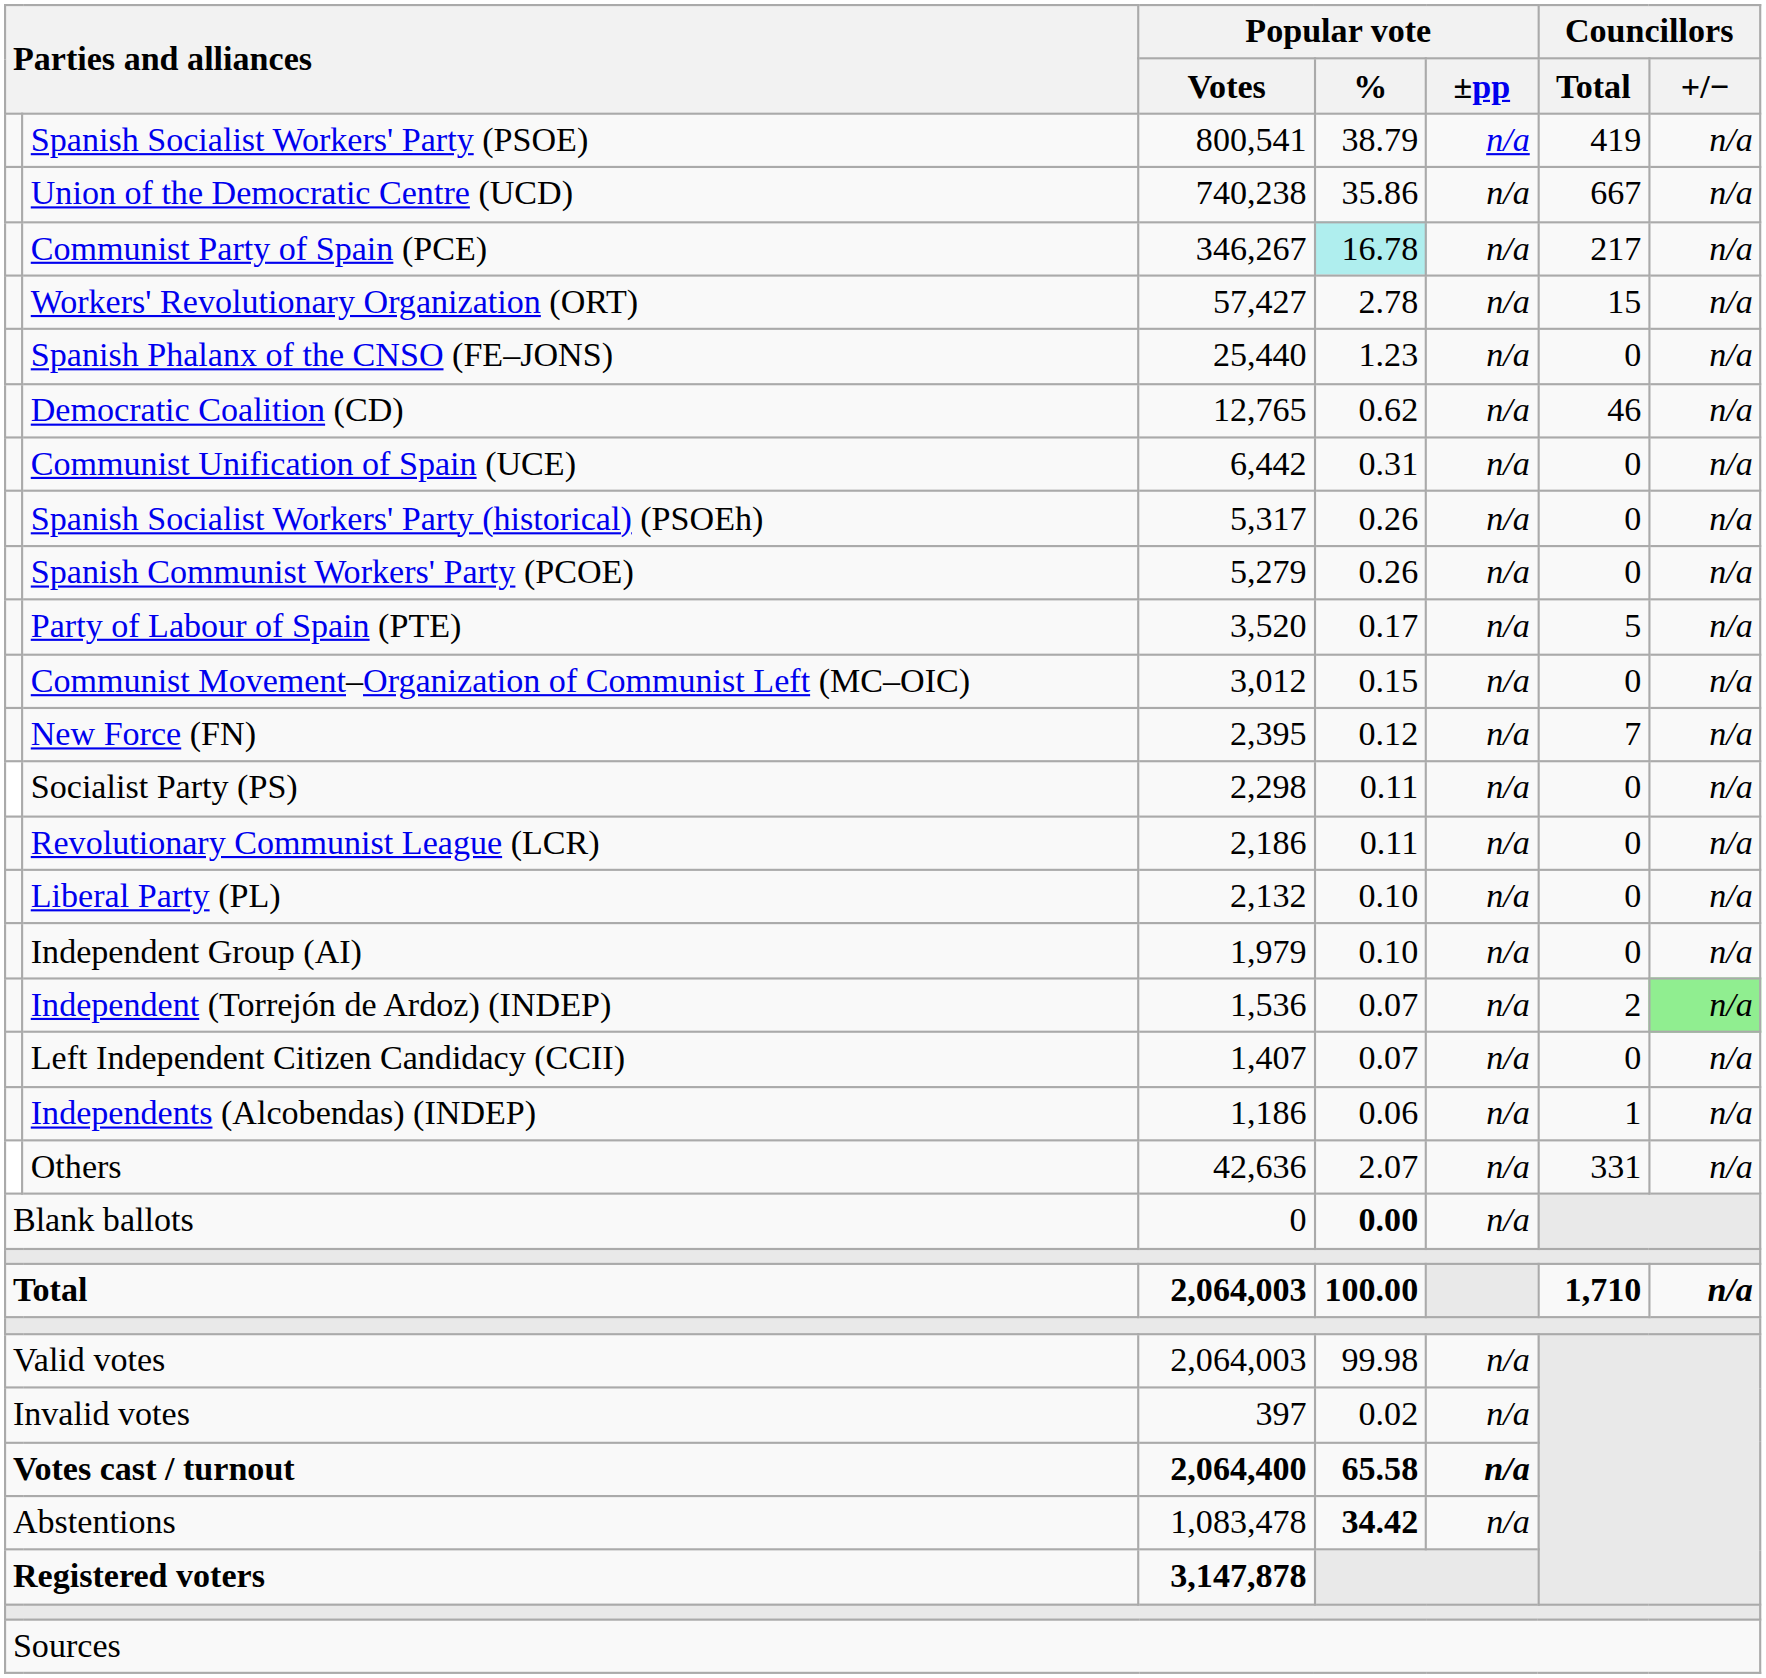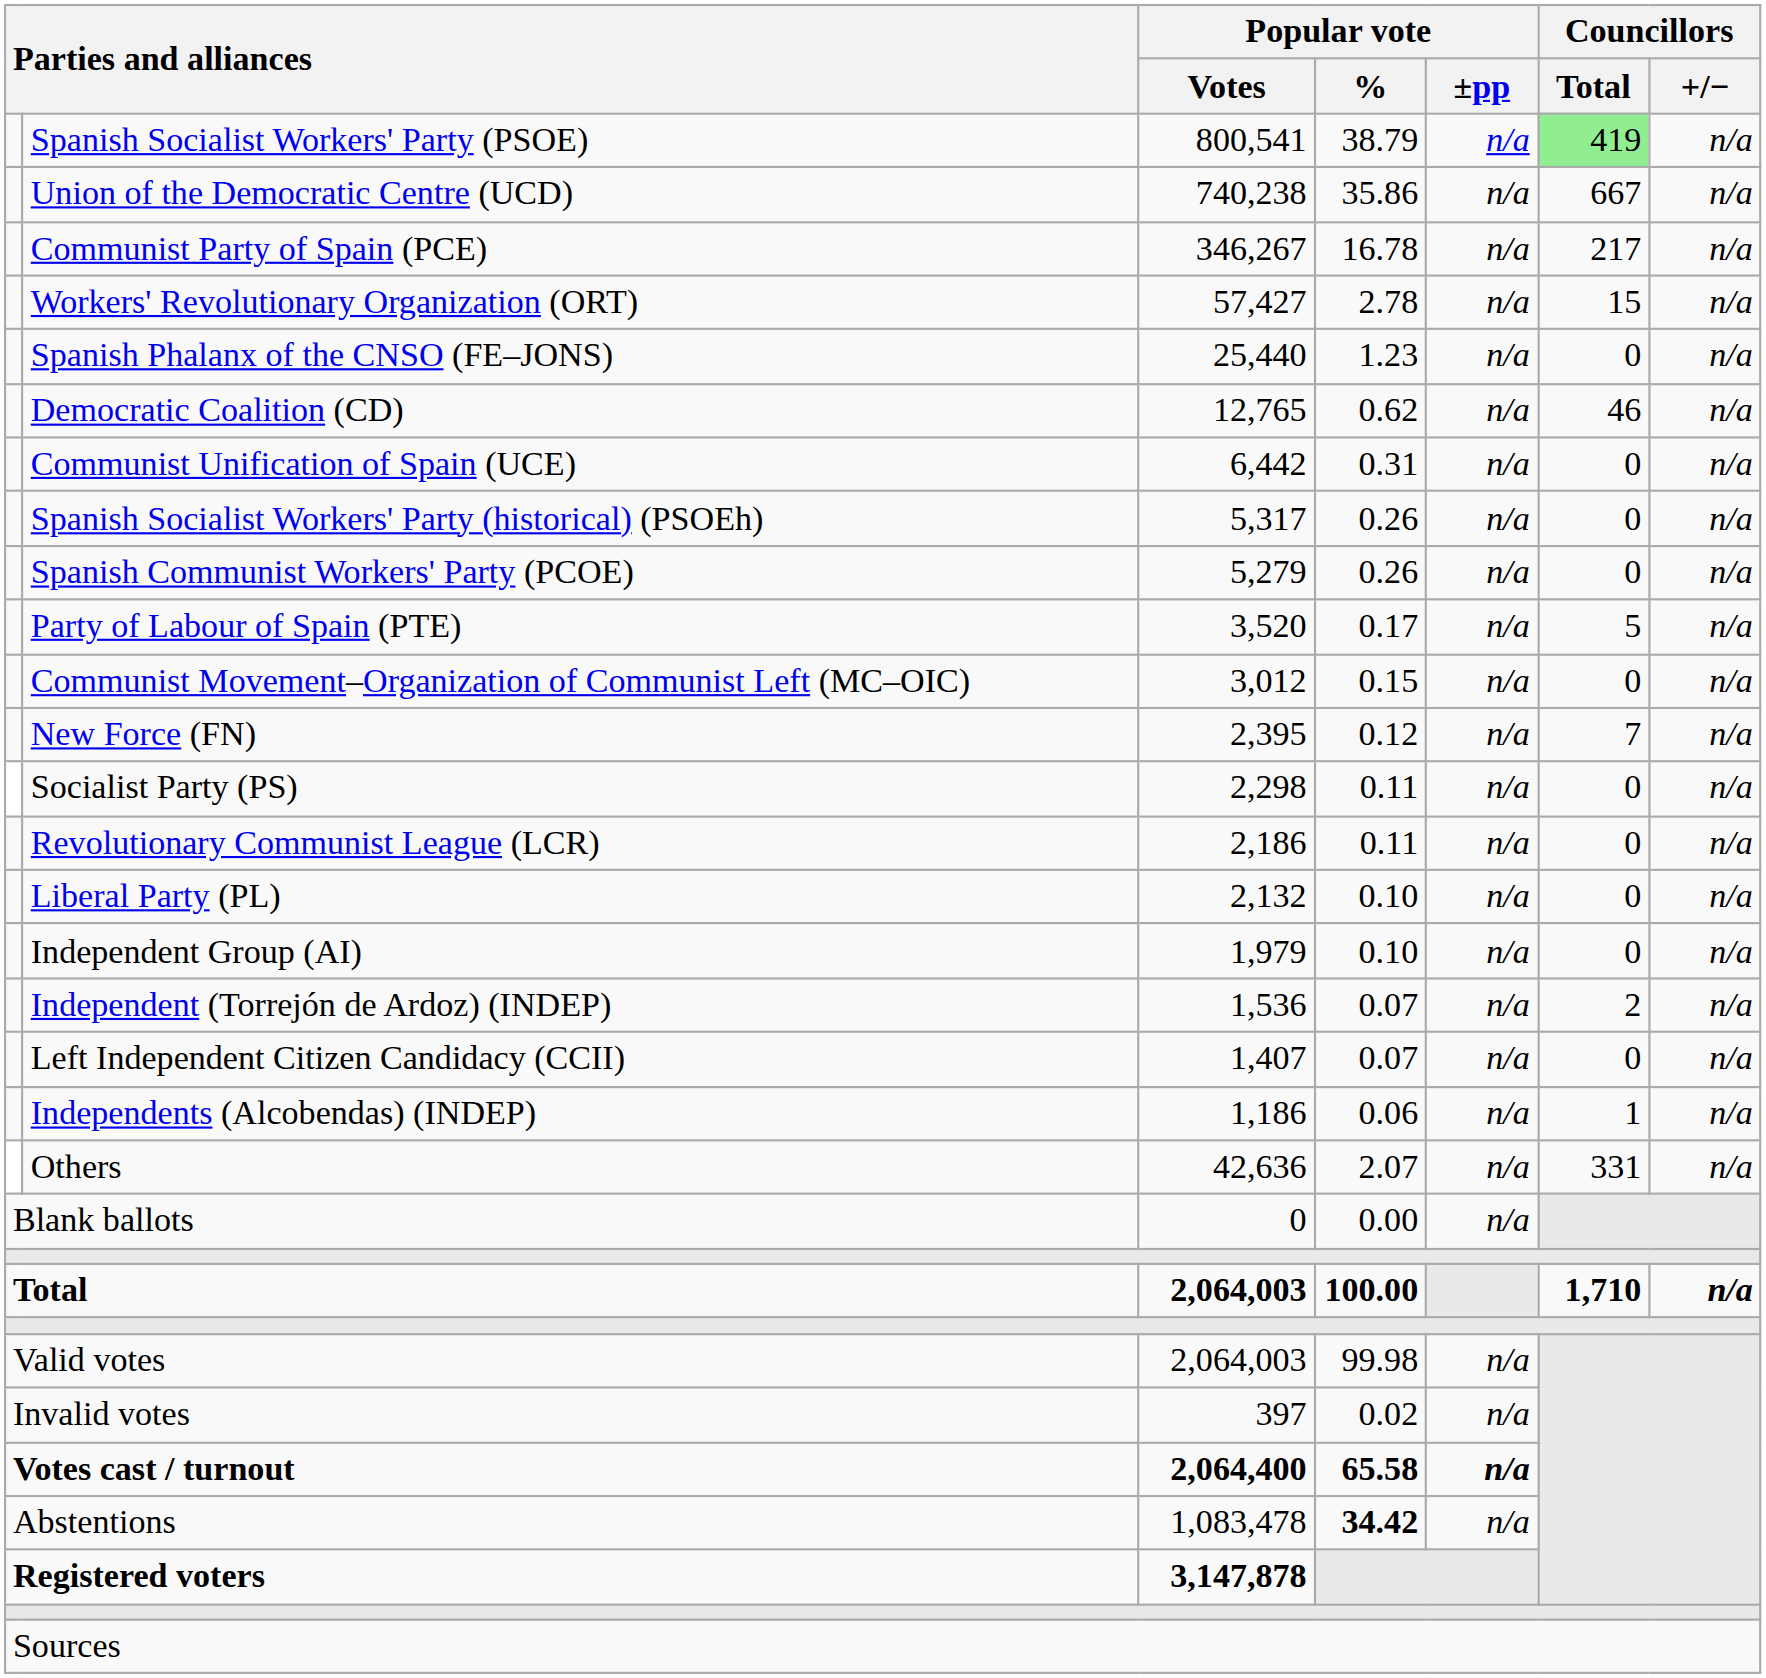(1616, 139) no background -> (1616, 139) lightgreen background
(1380, 247) paleturquoise background -> (1380, 247) no background
(1731, 1004) lightgreen background -> (1731, 1004) no background
(1388, 1220) bold -> (1388, 1220) normal
